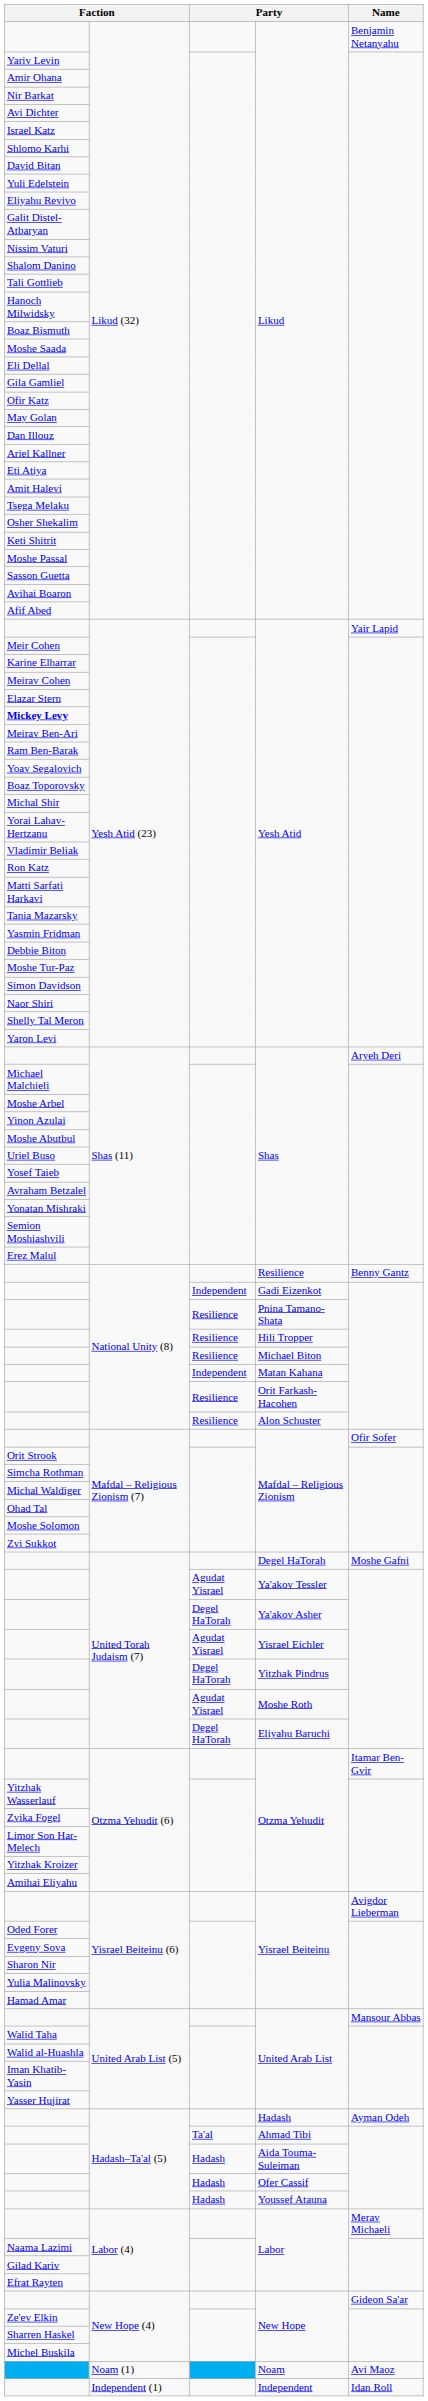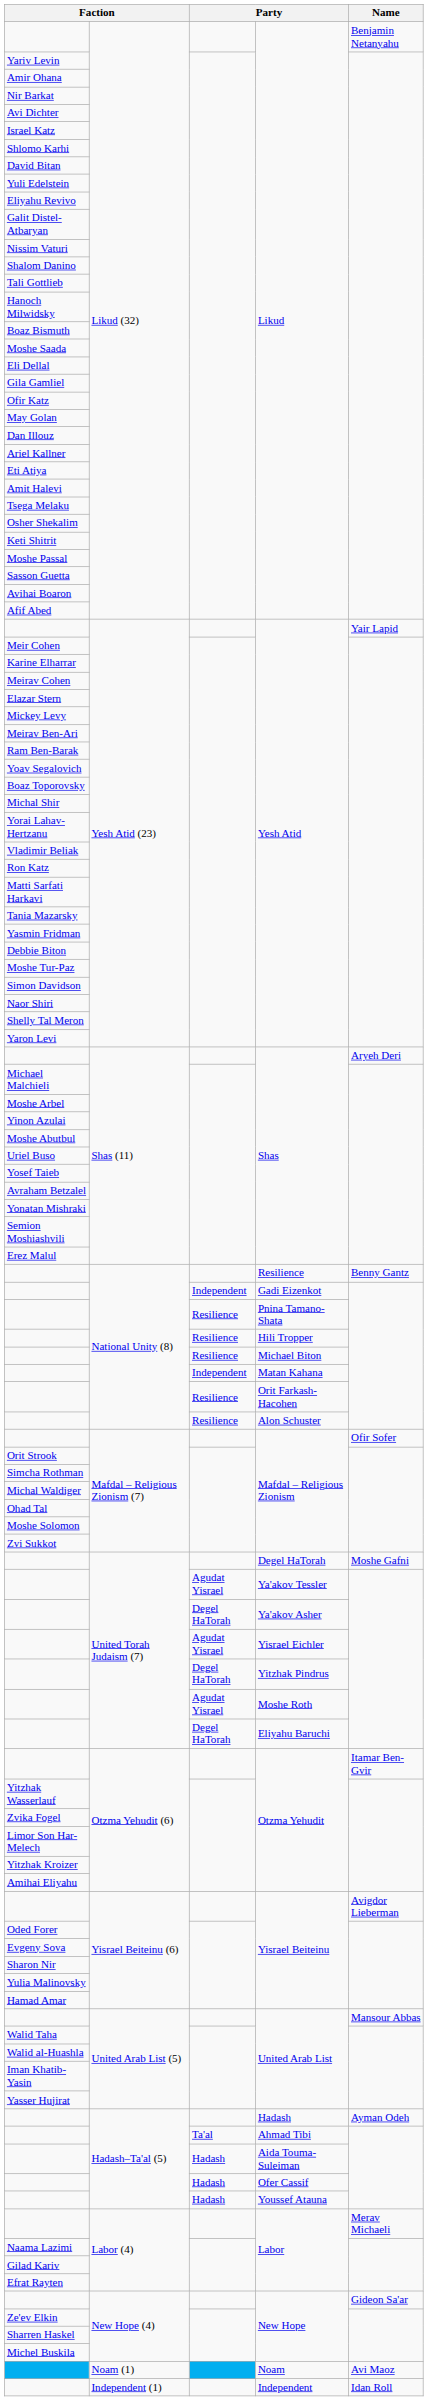(37, 715) bold -> (36, 715) normal
